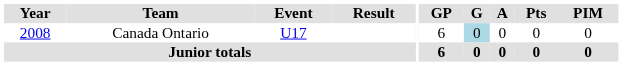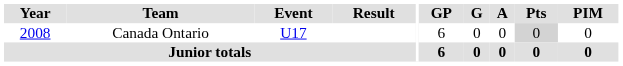(477, 32) lightblue background -> (477, 32) no background
(536, 32) no background -> (536, 32) lightgrey background
